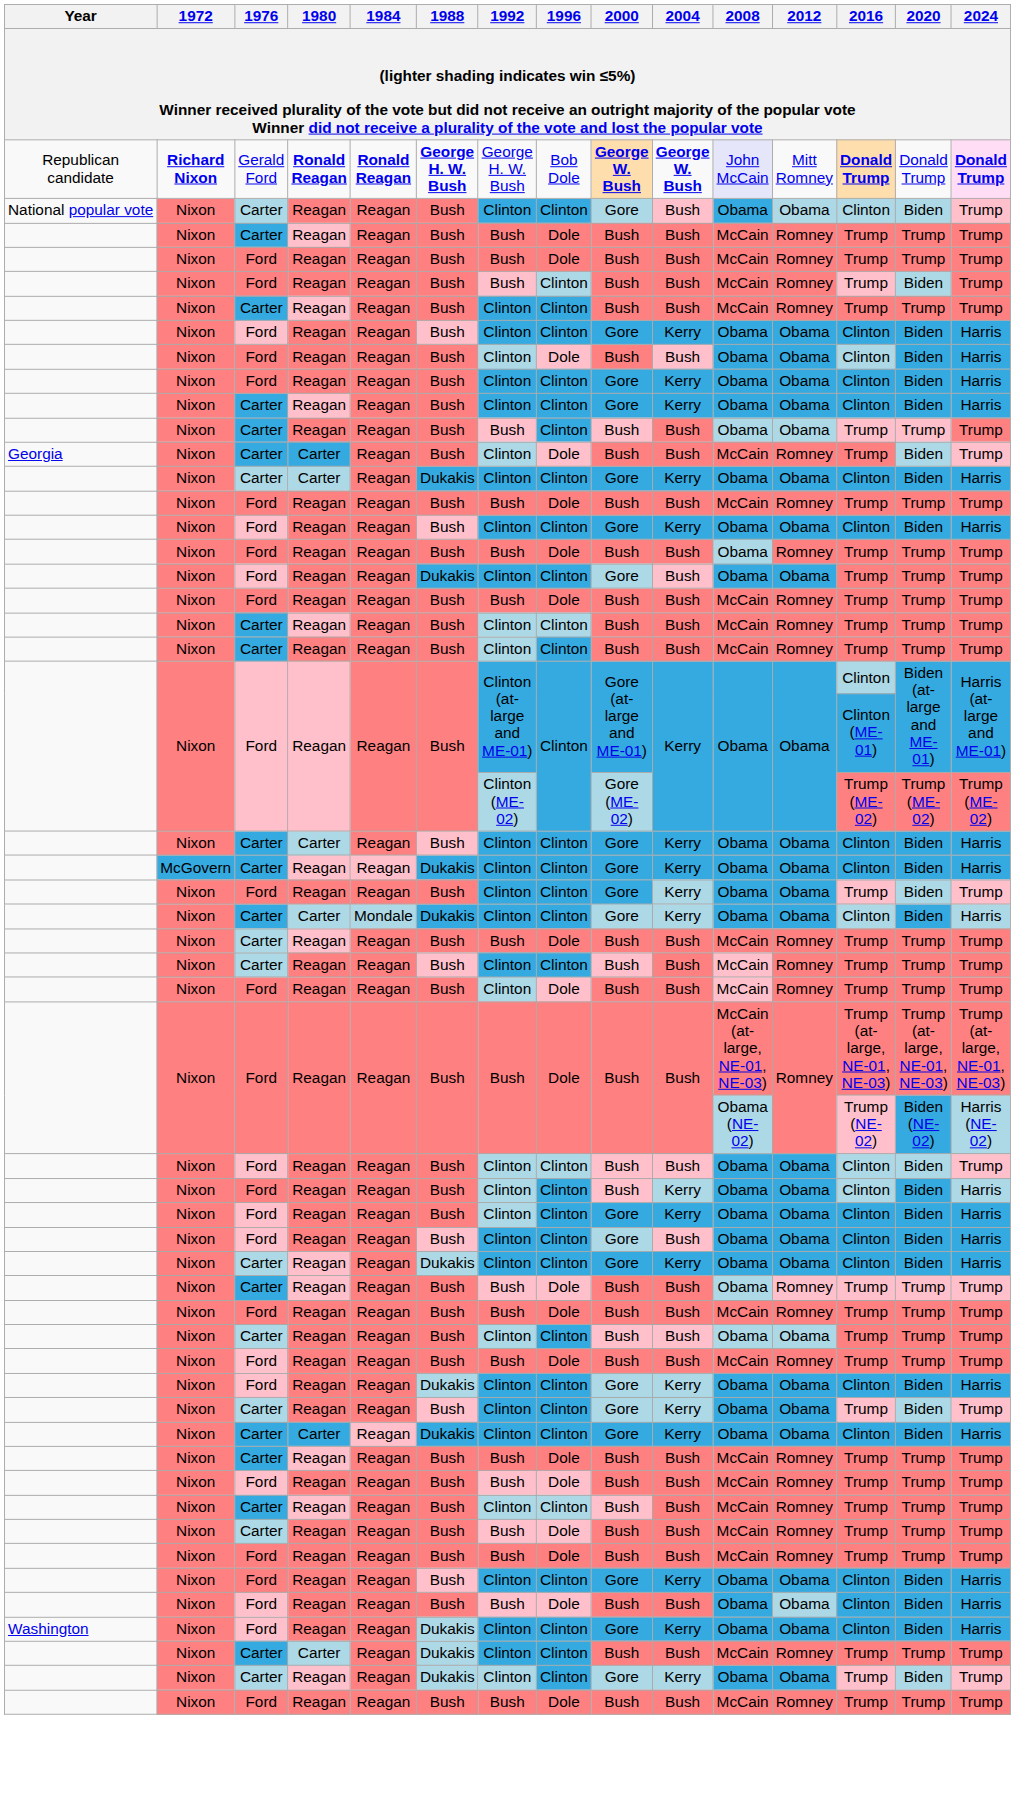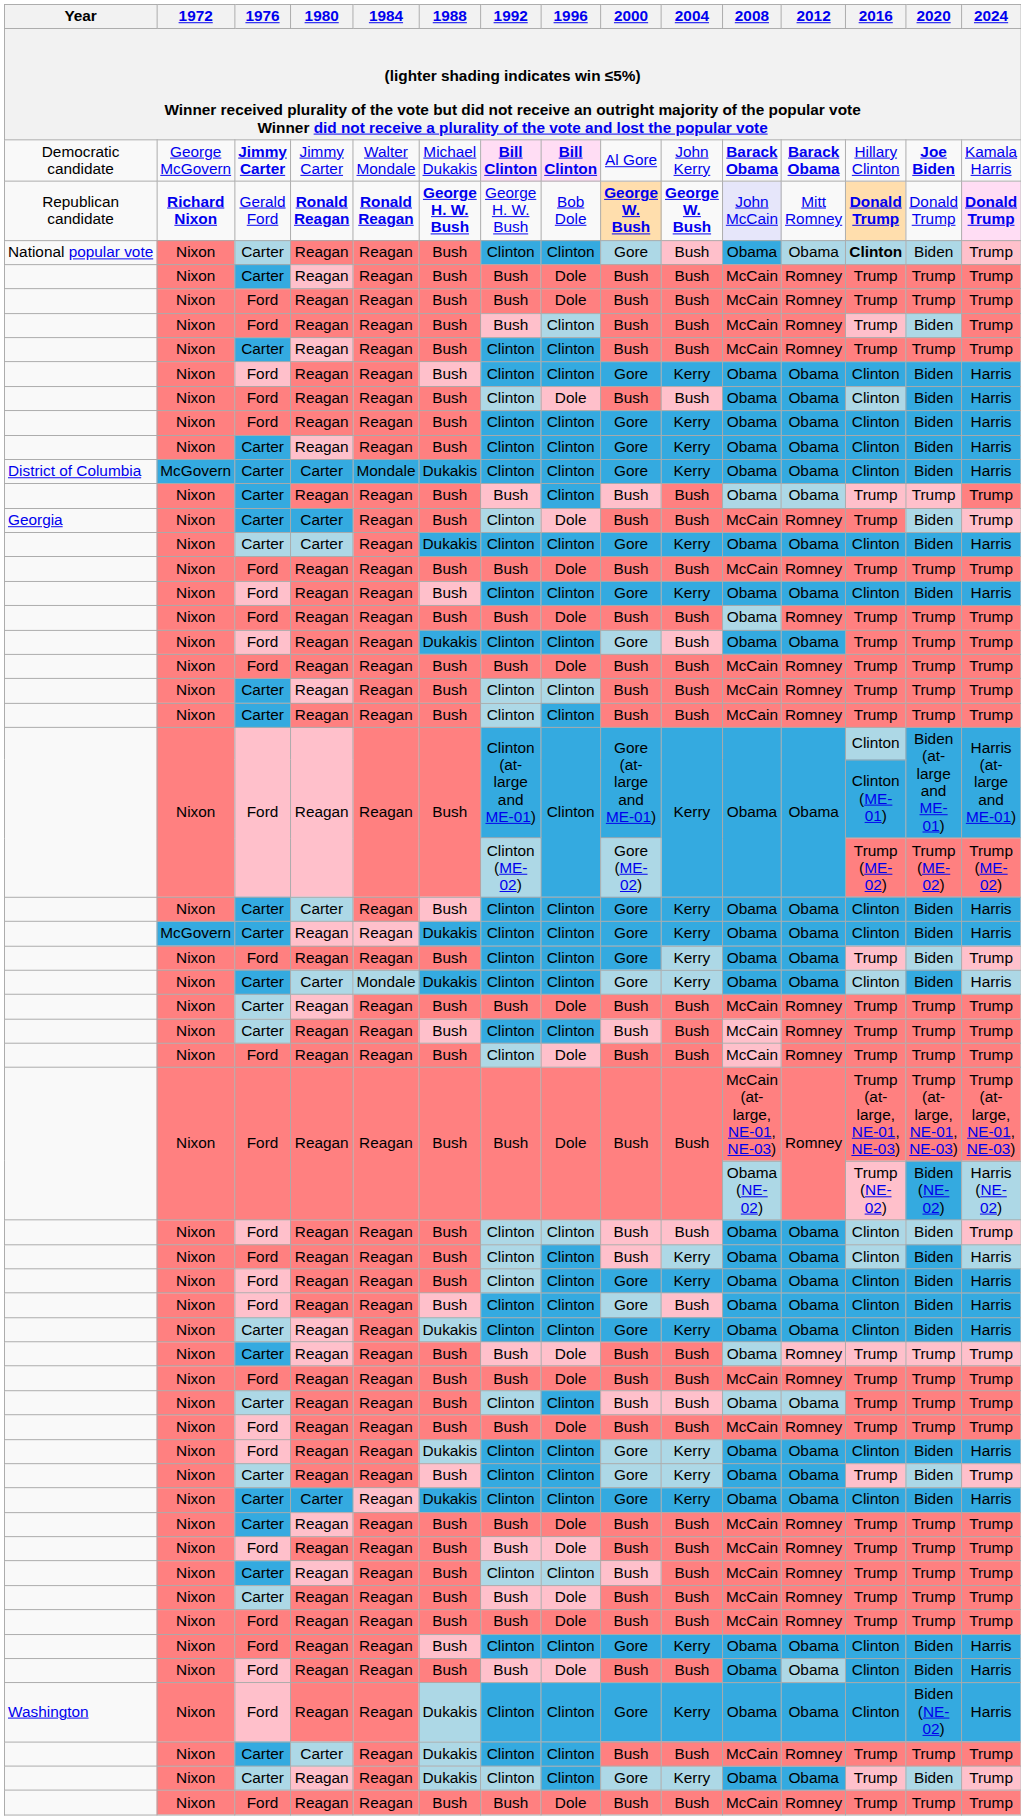+ row: (81, 160)
(866, 210) normal -> (876, 252) bold
+ row: (75, 471)
(923, 1628) Biden -> (934, 1712) Biden (NE-02)
